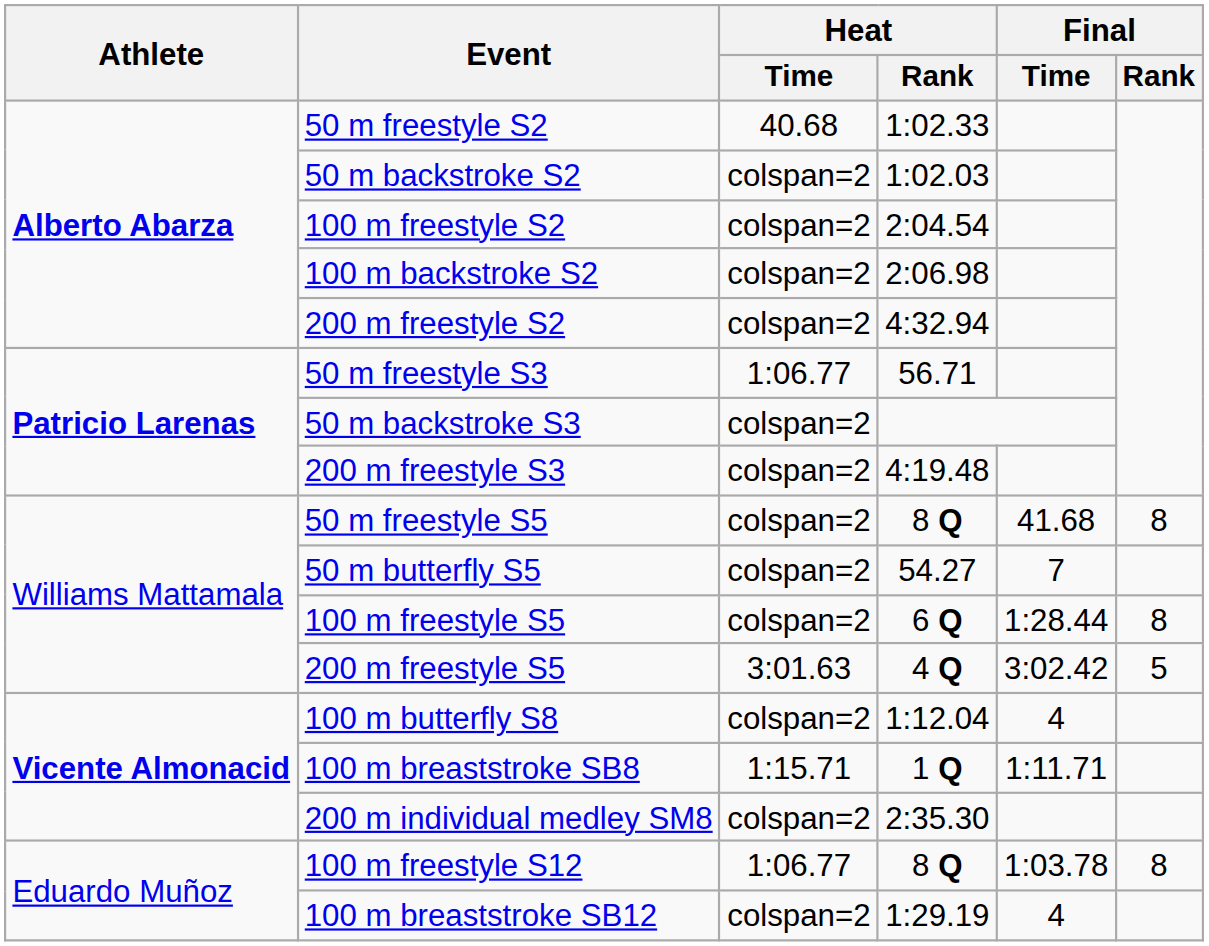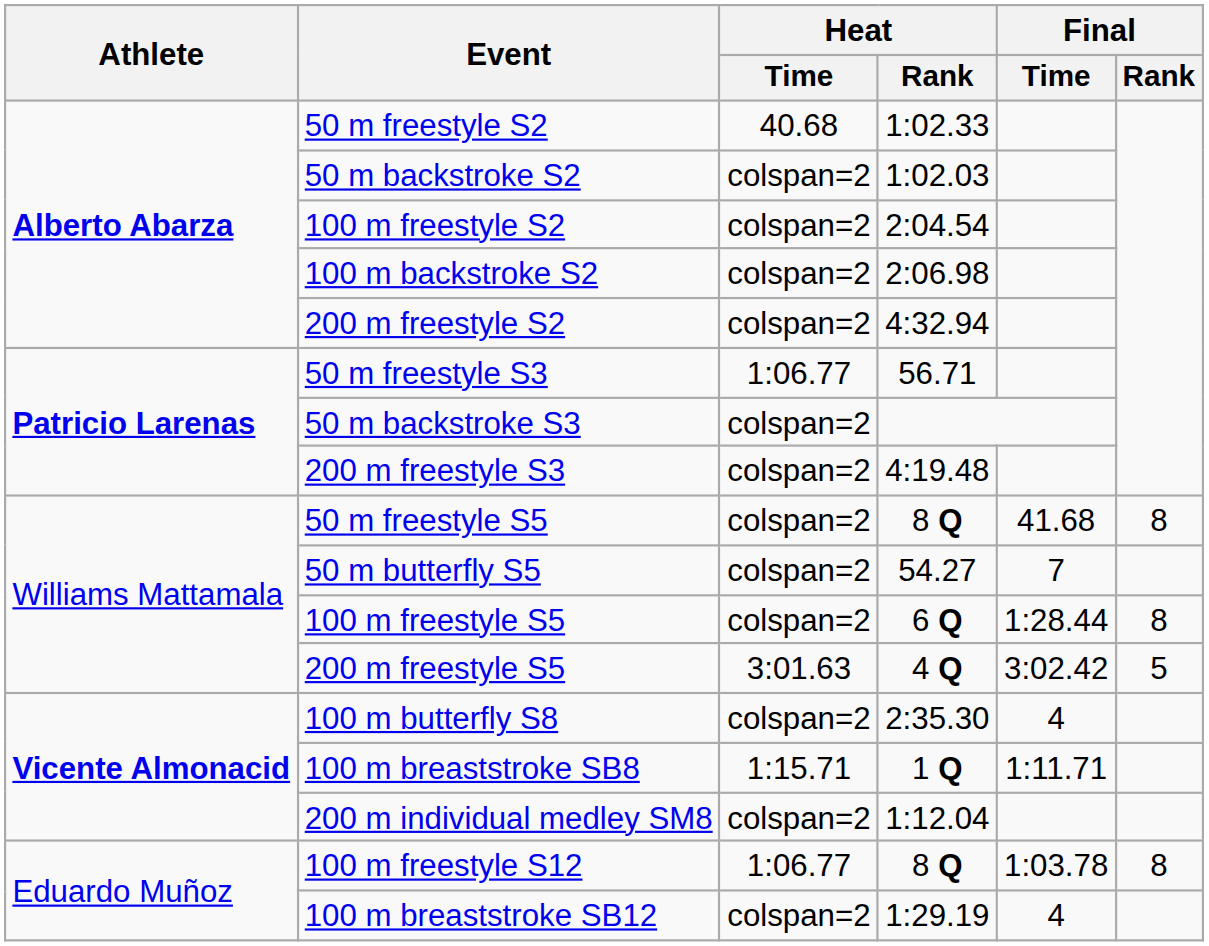(937, 719) 1:12.04 -> (937, 719) 2:35.30
(937, 817) 2:35.30 -> (937, 817) 1:12.04
